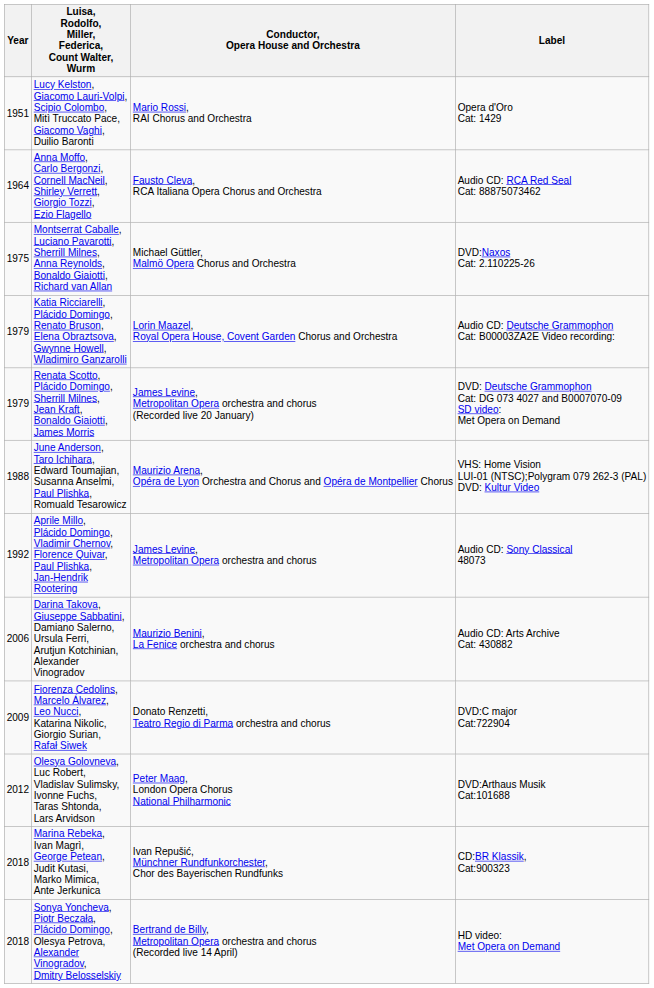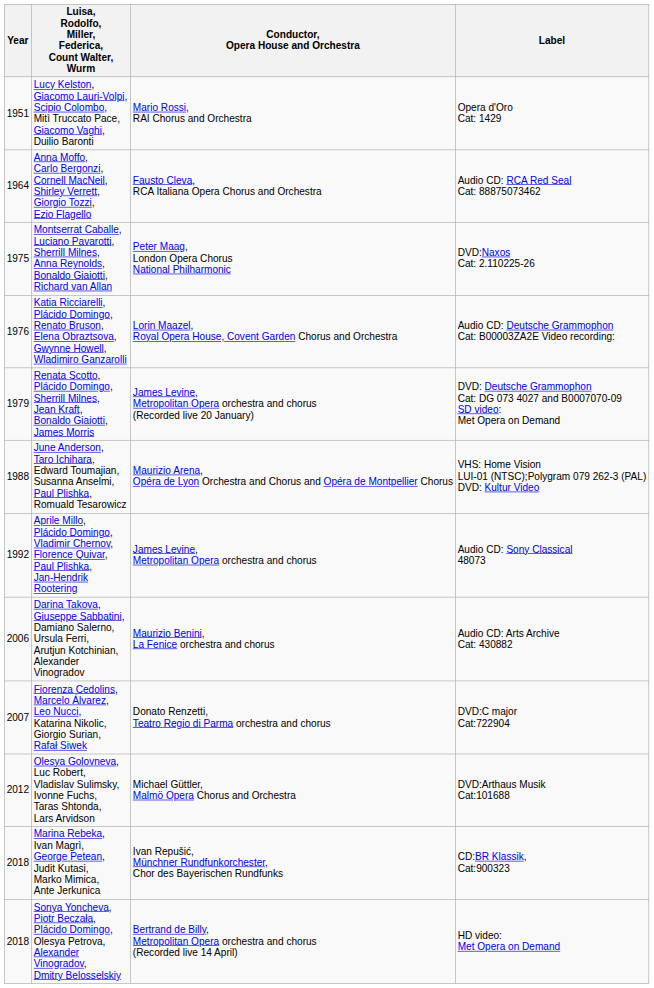(214, 258) Michael Güttler, Malmö Opera Chorus and Orchestra -> (183, 258) Peter Maag, London Opera Chorus National Philharmonic
(18, 331) 1979 -> (18, 331) 1976
(18, 717) 2009 -> (18, 717) 2007
(183, 790) Peter Maag, London Opera Chorus National Philharmonic -> (214, 790) Michael Güttler, Malmö Opera Chorus and Orchestra
